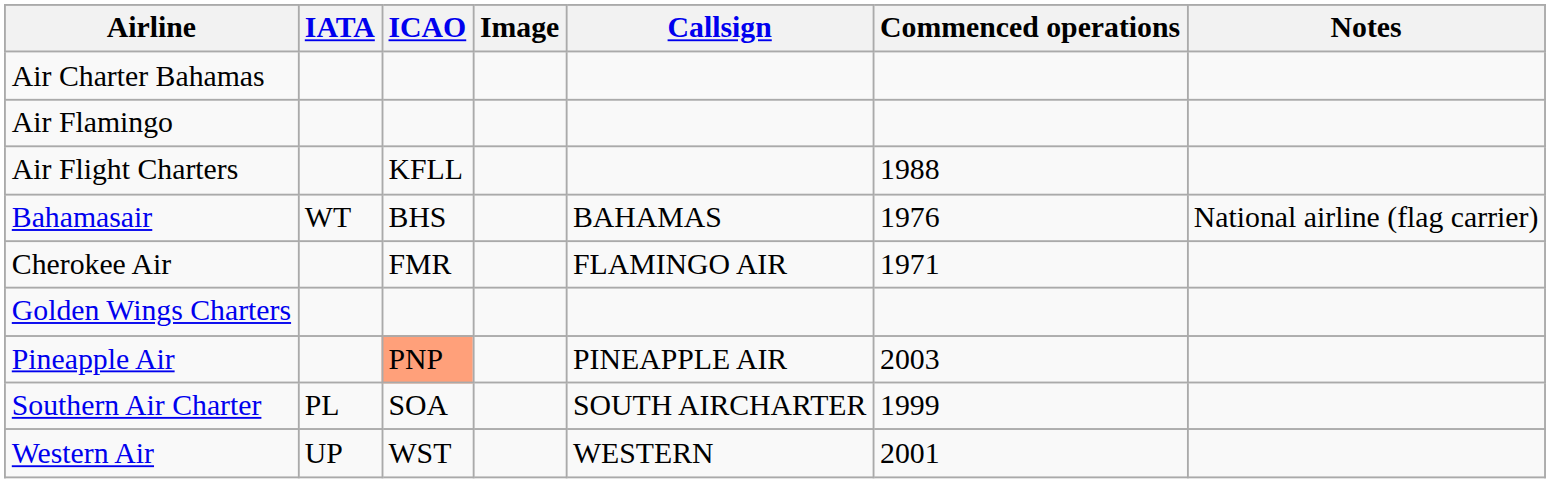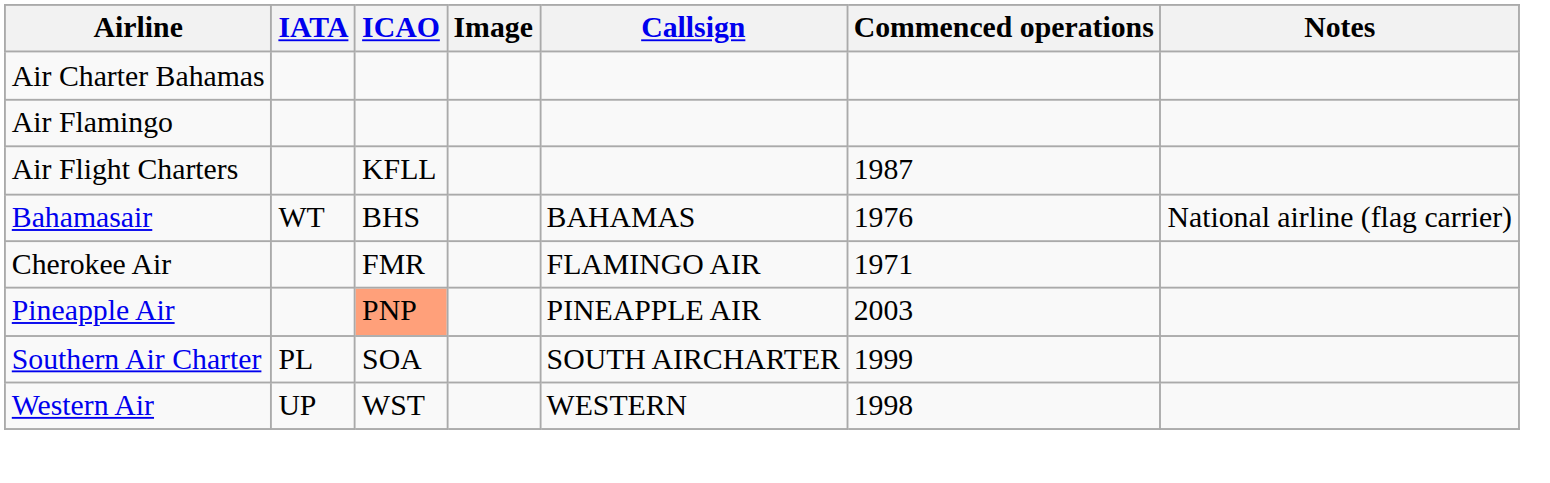(910, 169) 1988 -> (883, 169) 1987
- row: (151, 311)
(910, 452) 2001 -> (883, 405) 1998
